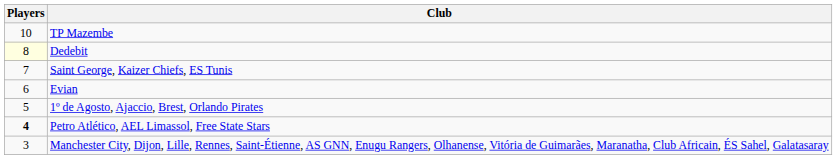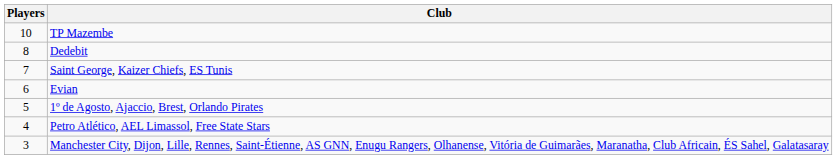(26, 51) lightyellow background -> (26, 51) no background
(26, 126) bold -> (26, 126) normal
